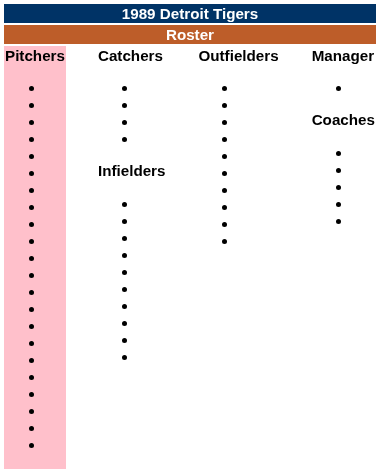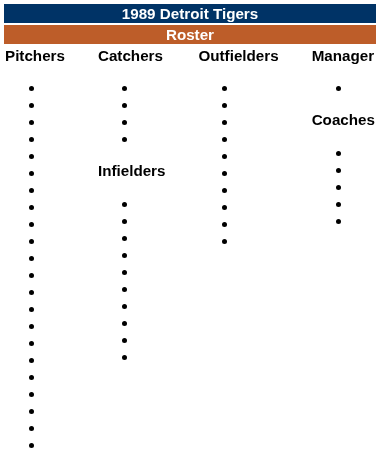(35, 250) pink background -> (35, 250) no background
